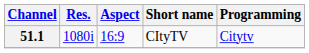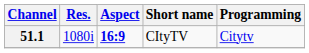(112, 36) normal -> (113, 36) bold
